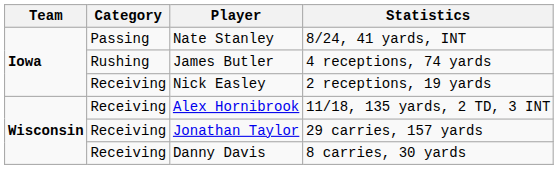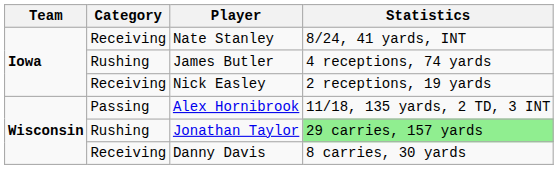(120, 39) Passing -> (128, 39) Receiving
(128, 108) Receiving -> (120, 108) Passing
(128, 130) Receiving -> (120, 130) Rushing
(394, 130) no background -> (394, 130) lightgreen background
